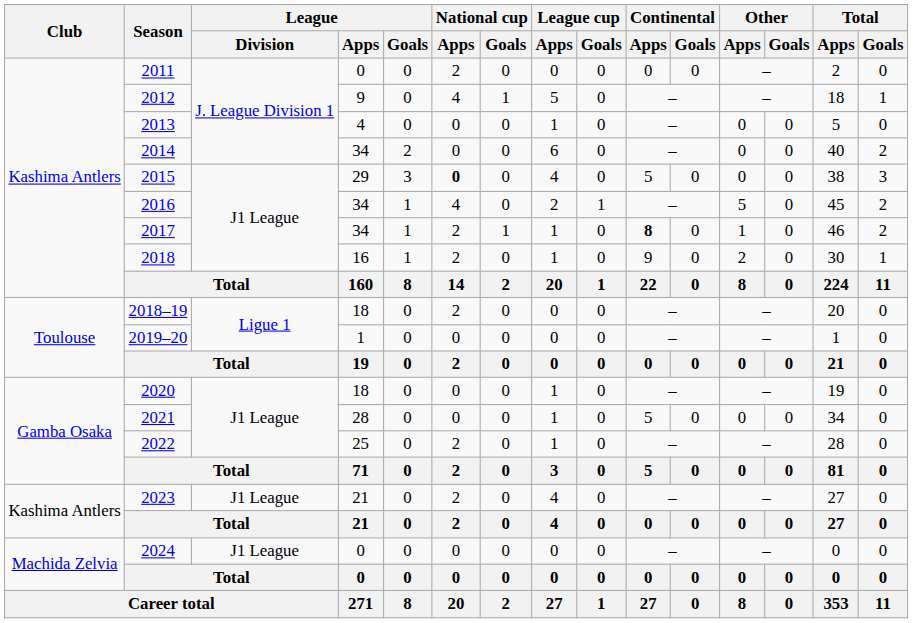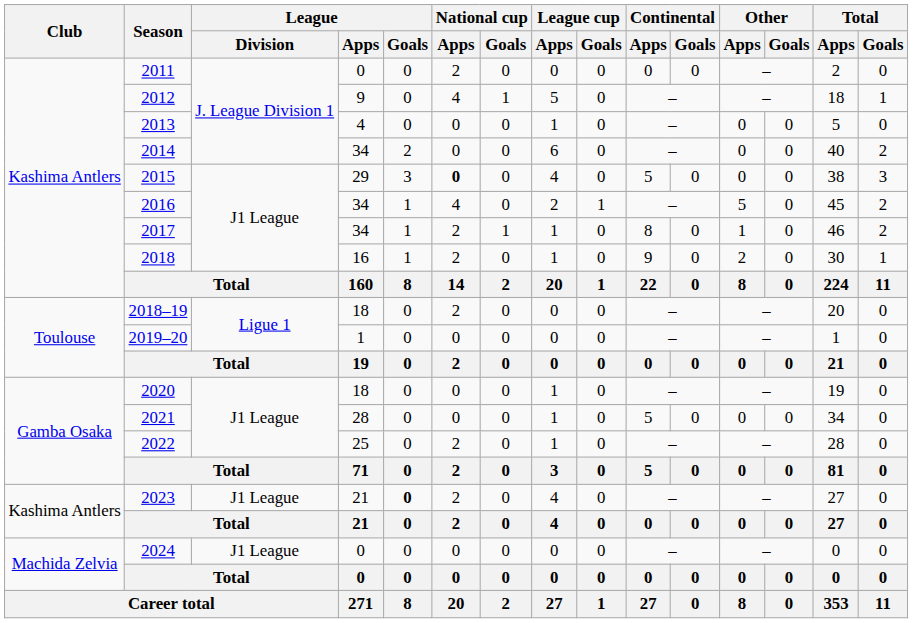(648, 230) bold -> (648, 230) normal
(408, 497) normal -> (408, 497) bold
